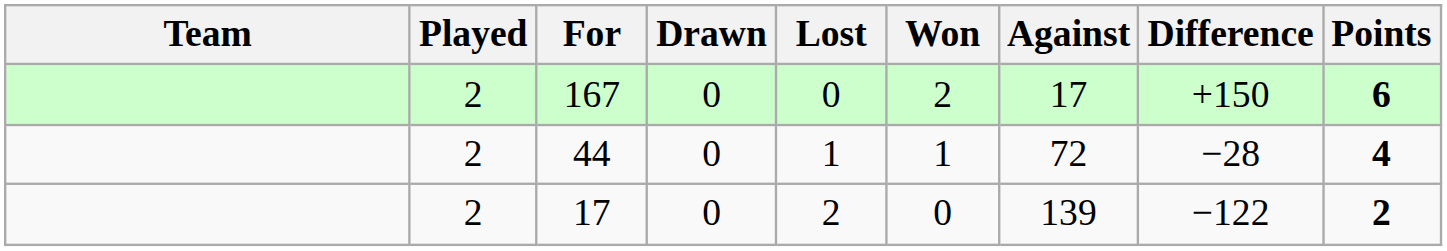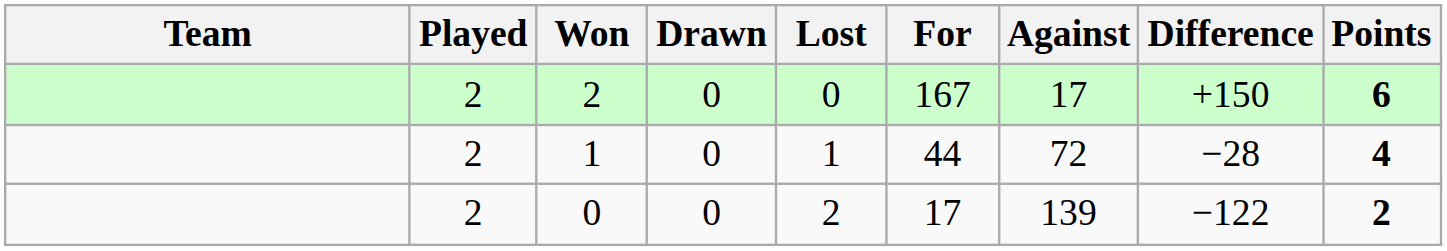columns swapped: (943, 34) <-> (592, 34)
